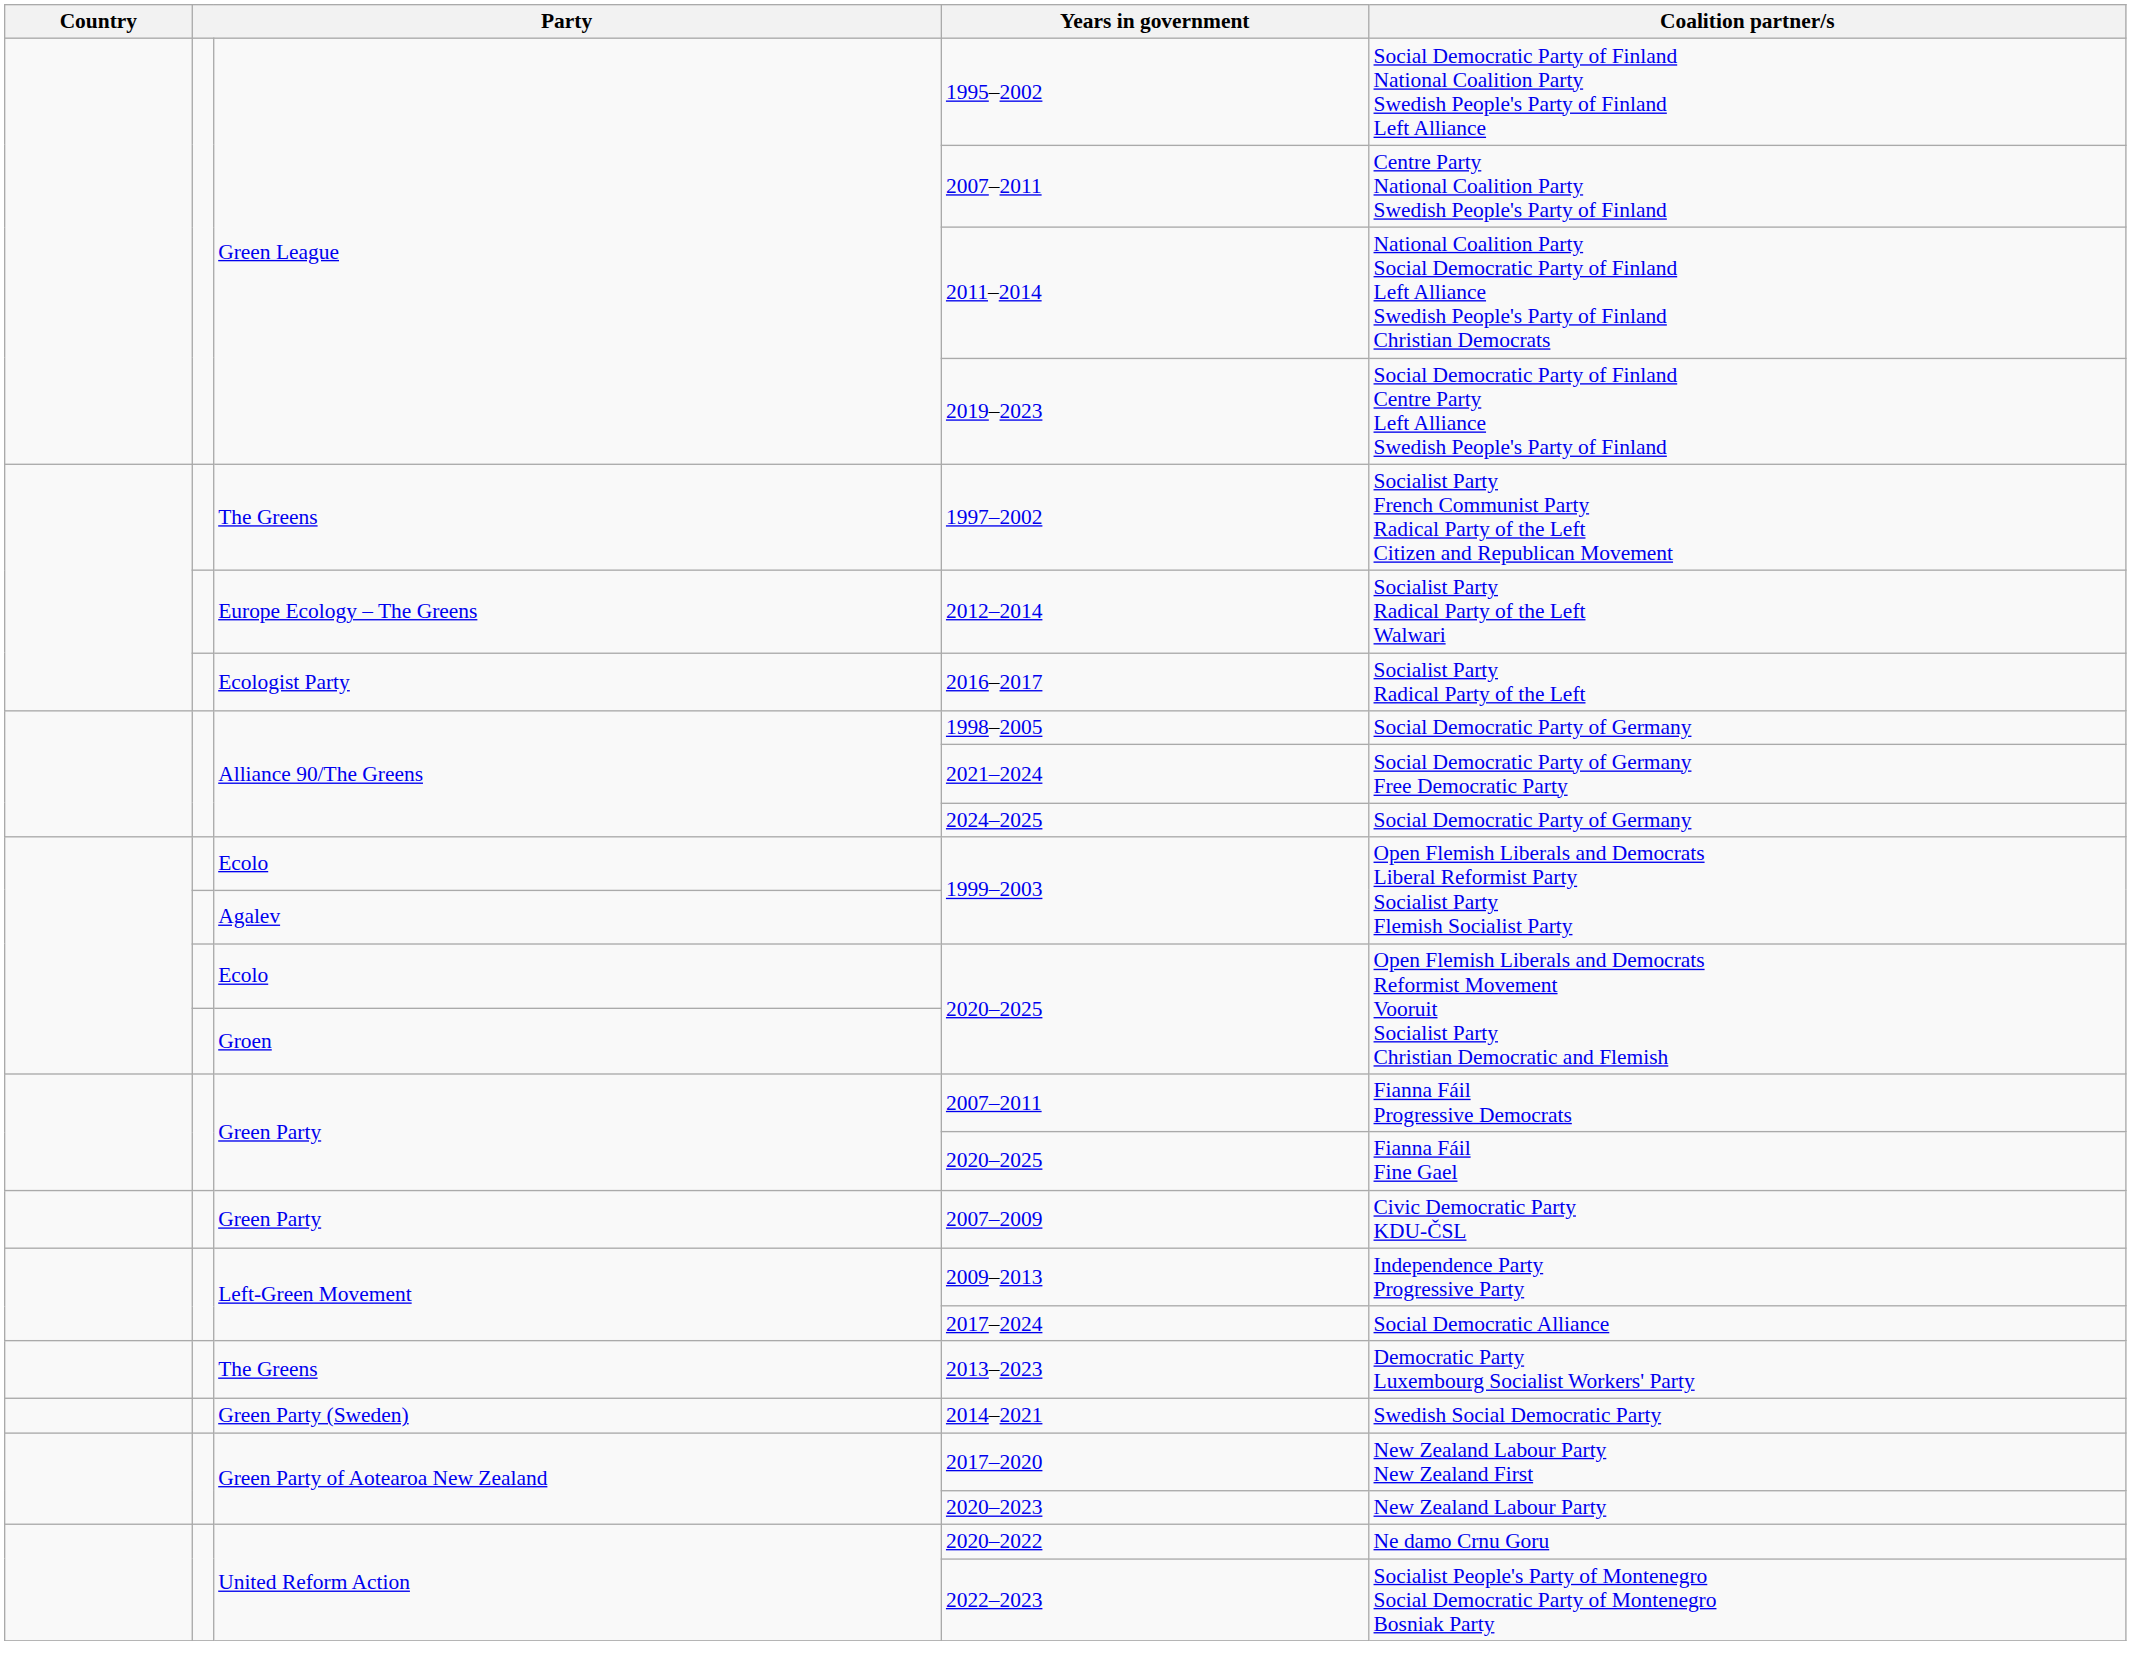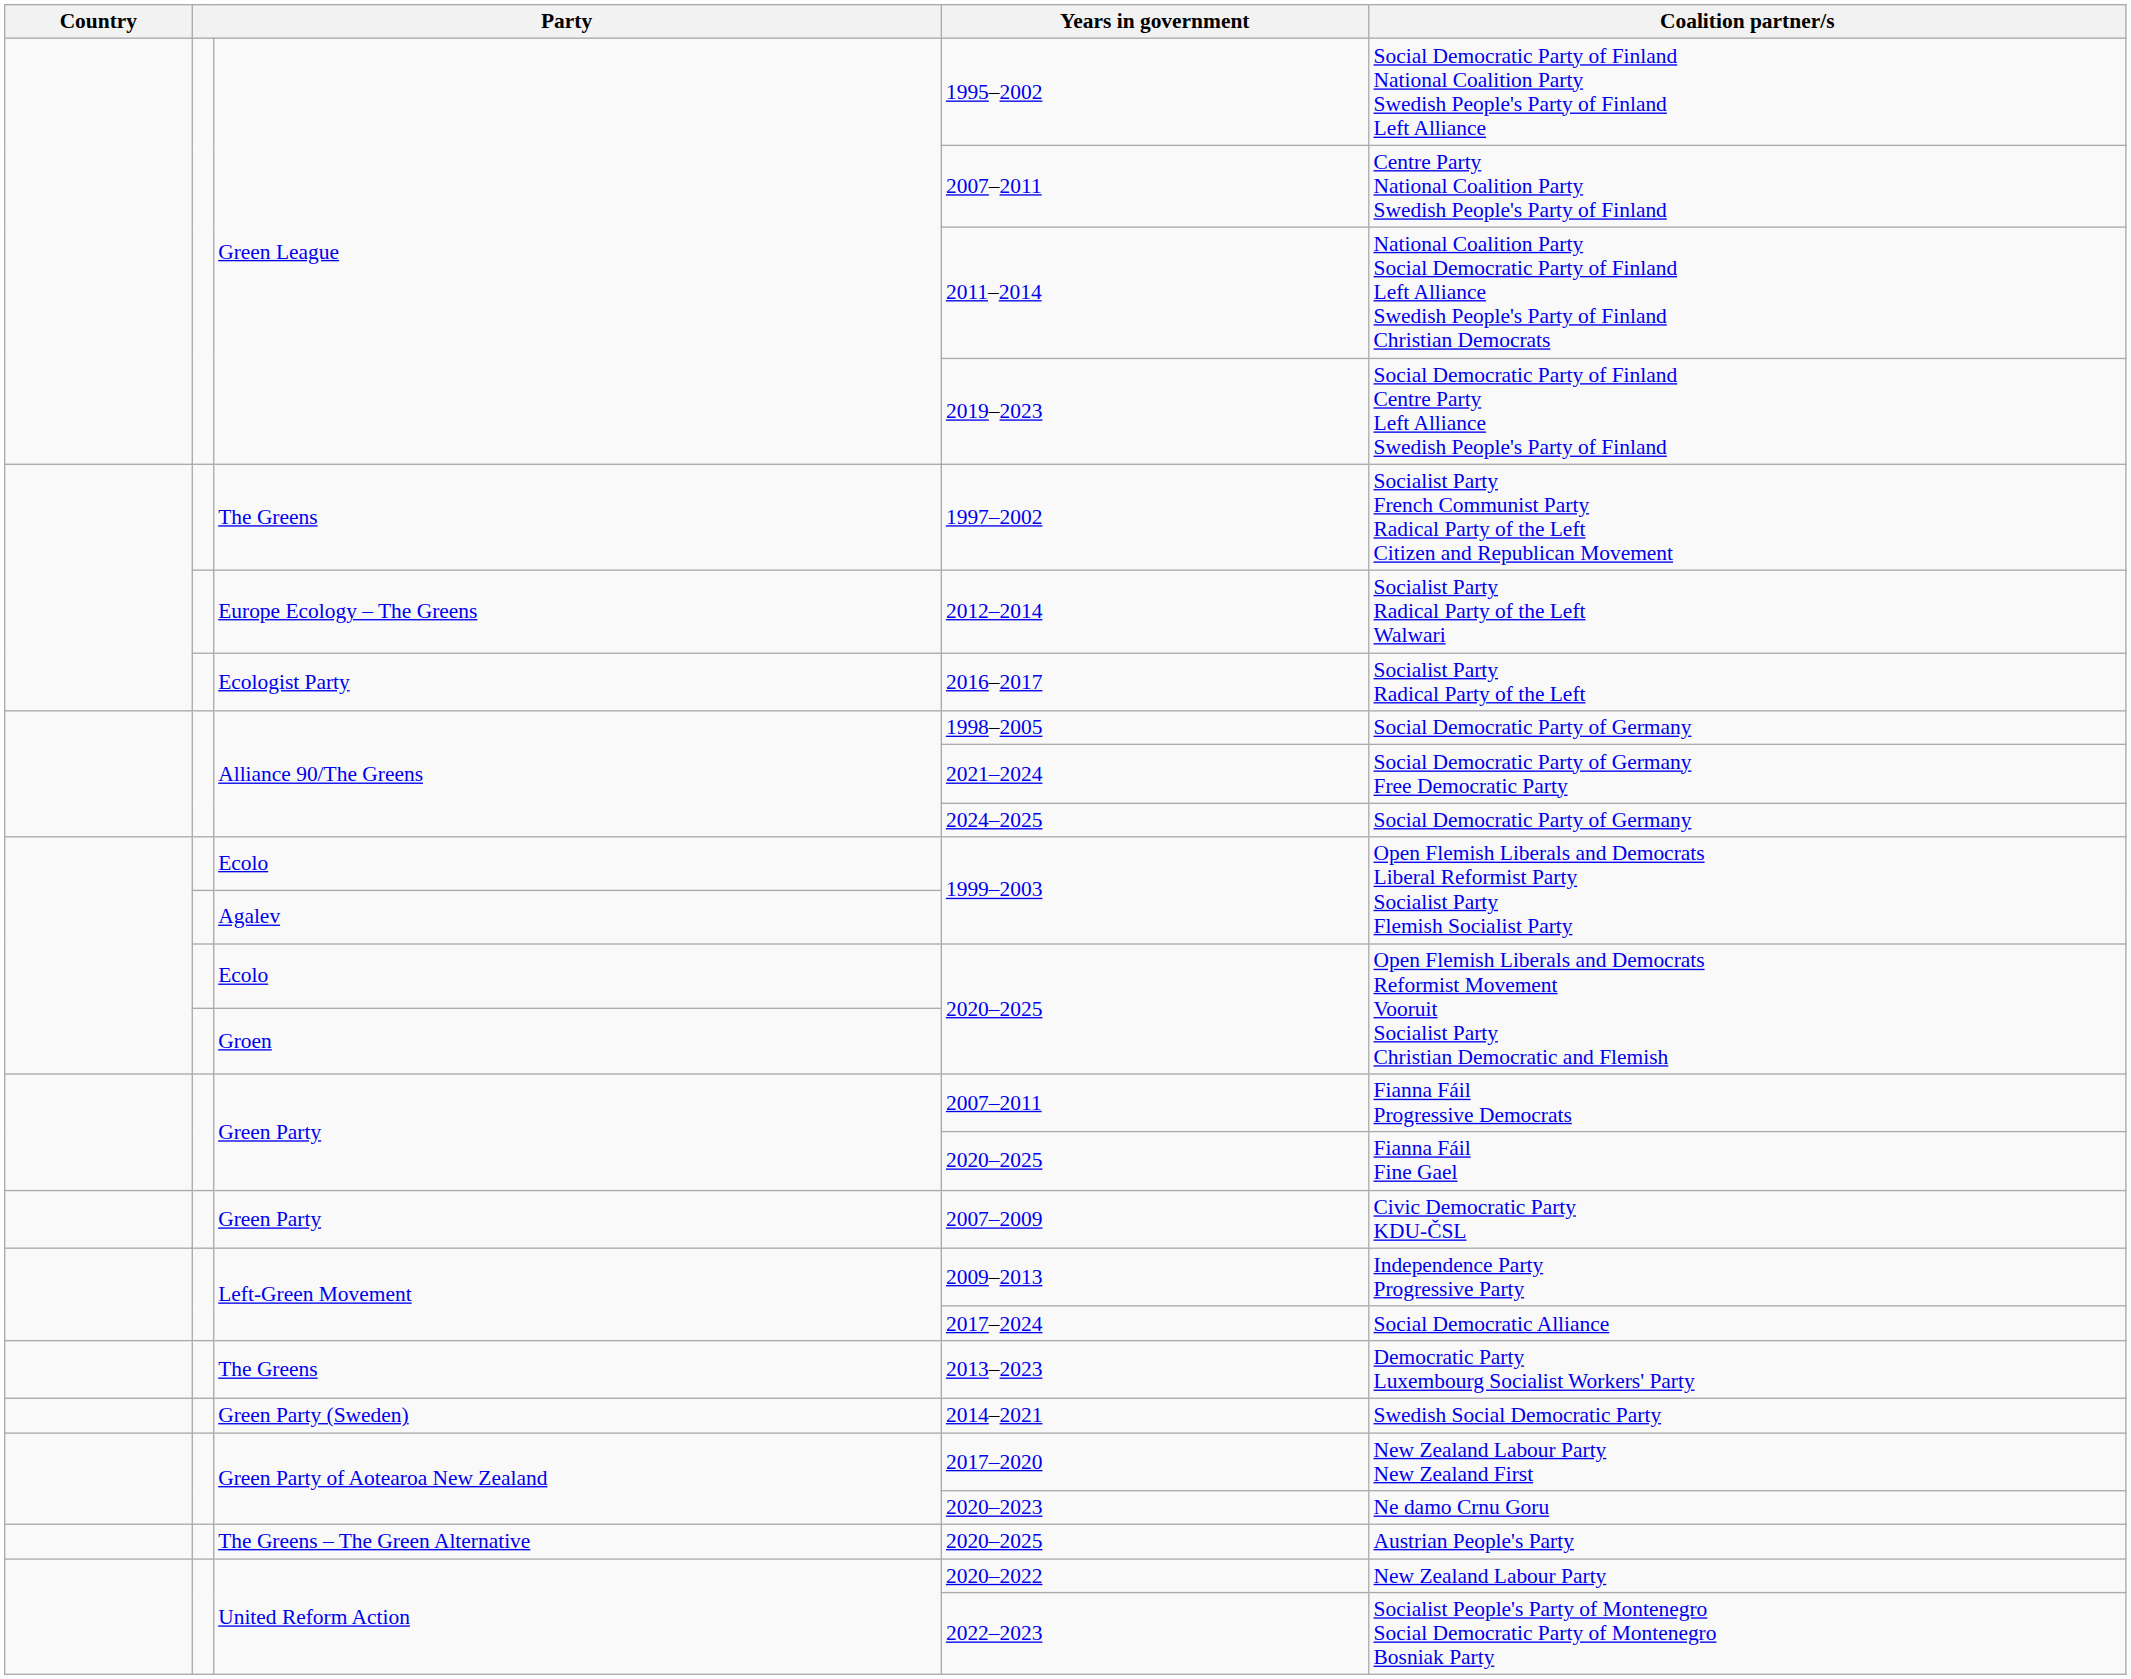(1490, 1507) New Zealand Labour Party -> (1461, 1507) Ne damo Crnu Goru
+ row: (374, 1541)
(1461, 1541) Ne damo Crnu Goru -> (1490, 1575) New Zealand Labour Party
